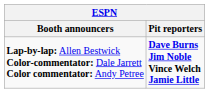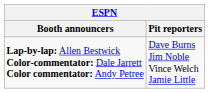(175, 62) bold -> (174, 62) normal
